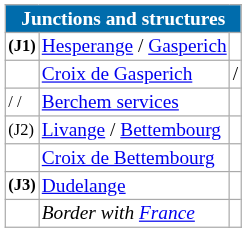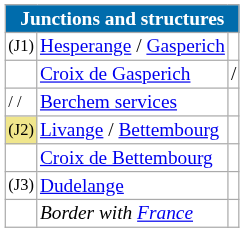(22, 46) bold -> (21, 46) normal
(21, 129) no background -> (21, 129) khaki background
(22, 185) bold -> (21, 185) normal
